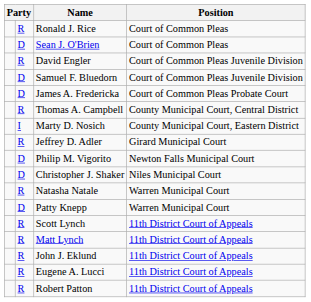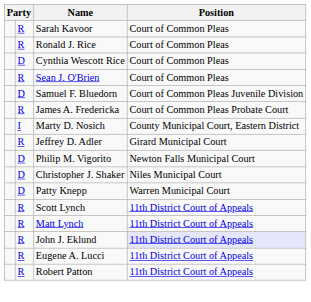+ row: (64, 28)
+ row: (80, 61)
(21, 45) D -> (21, 77) R
- row: (63, 61)
(21, 93) D -> (21, 110) R
- row: (80, 110)
- row: (67, 191)
(191, 256) no background -> (191, 239) lavender background
